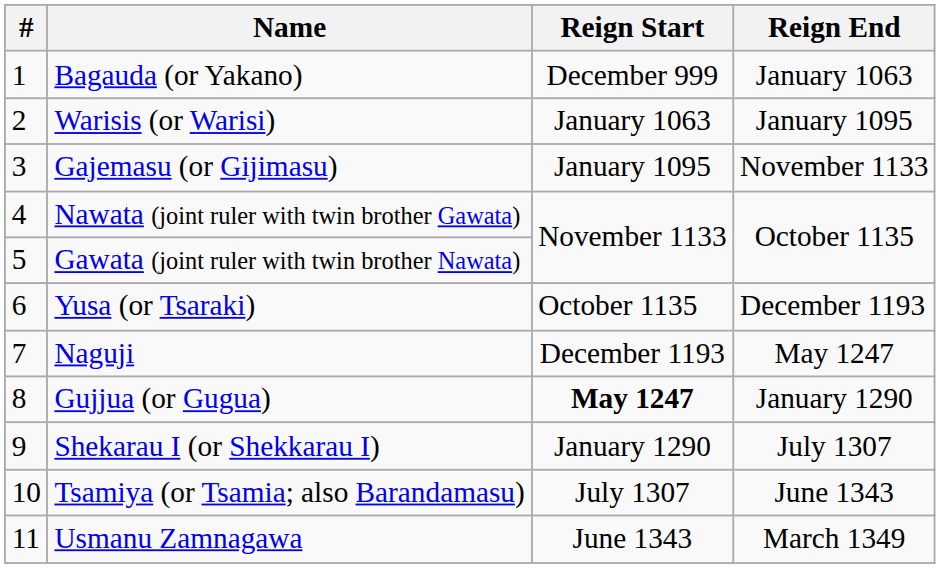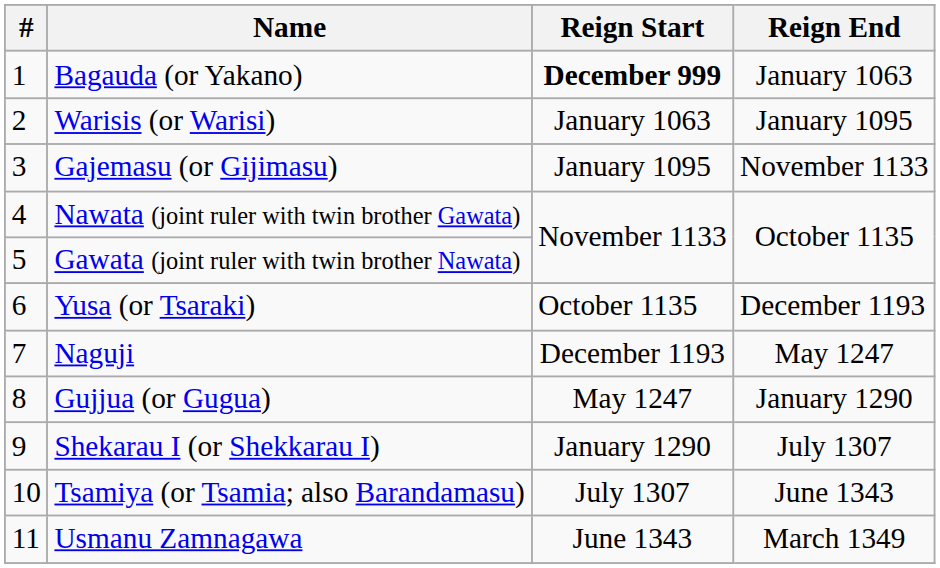(632, 74) normal -> (632, 74) bold
(632, 399) bold -> (632, 399) normal
